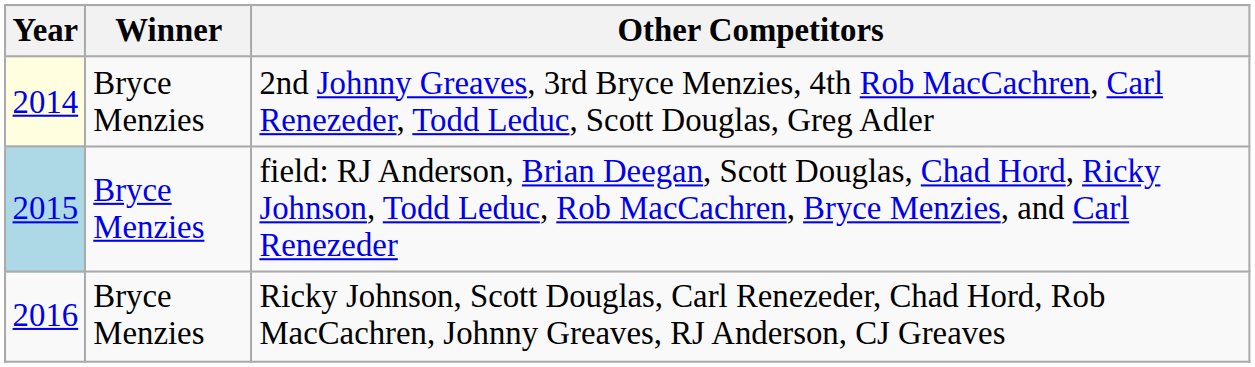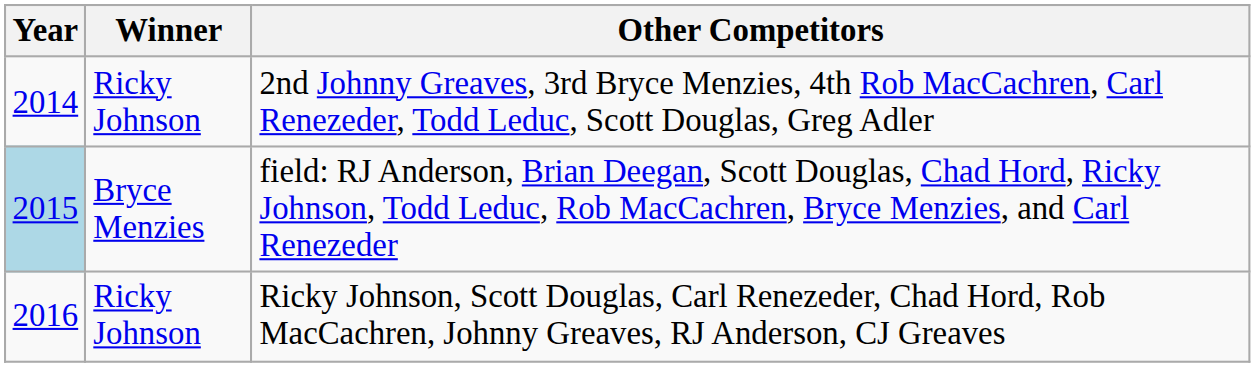(45, 100) lightyellow background -> (45, 100) no background
(149, 100) Bryce Menzies -> (147, 100) Ricky Johnson
(149, 315) Bryce Menzies -> (147, 315) Ricky Johnson
